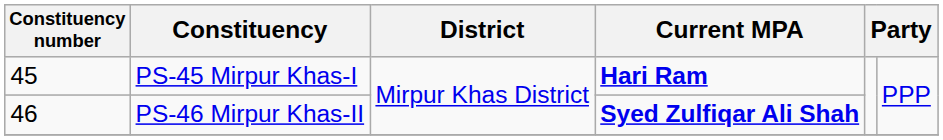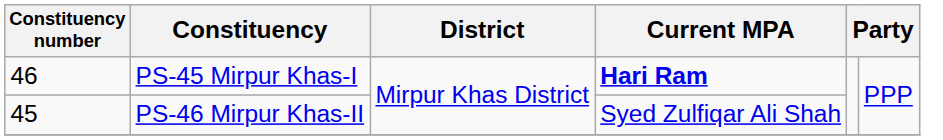(24, 75) 45 -> (24, 75) 46
(24, 114) 46 -> (24, 114) 45
(730, 114) bold -> (721, 114) normal
